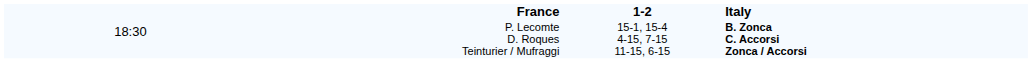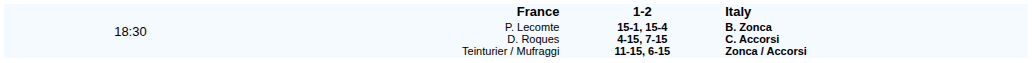(642, 39) normal -> (642, 39) bold
